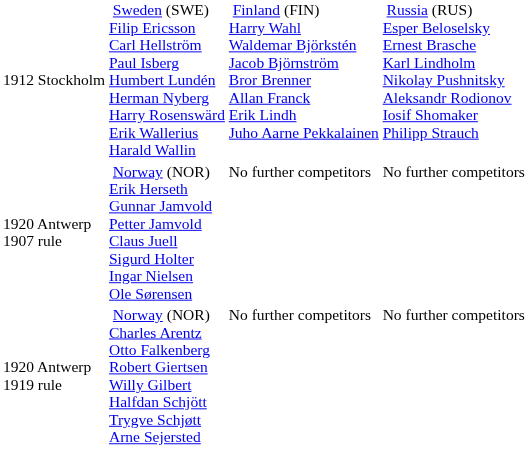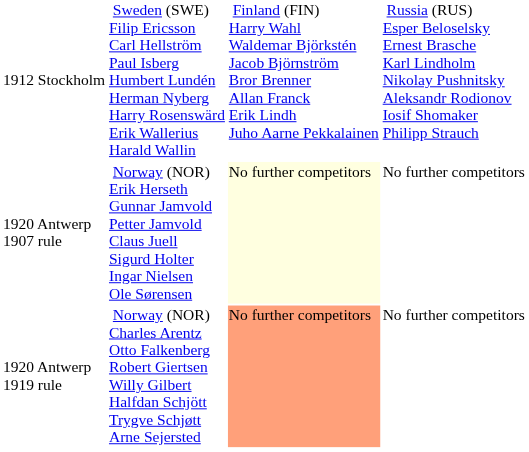(300, 171) no background -> (300, 171) lightyellow background
(300, 315) no background -> (300, 315) lightsalmon background
